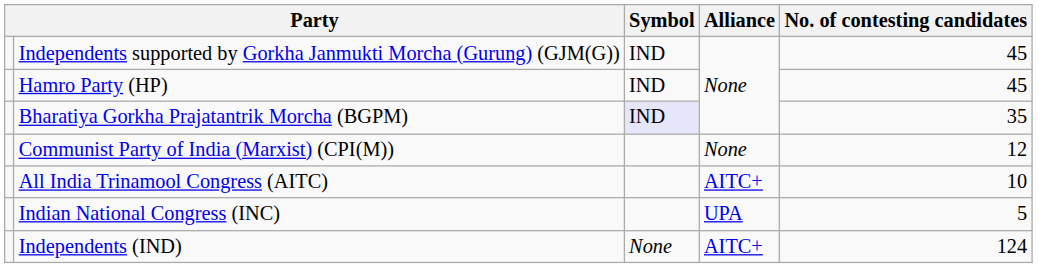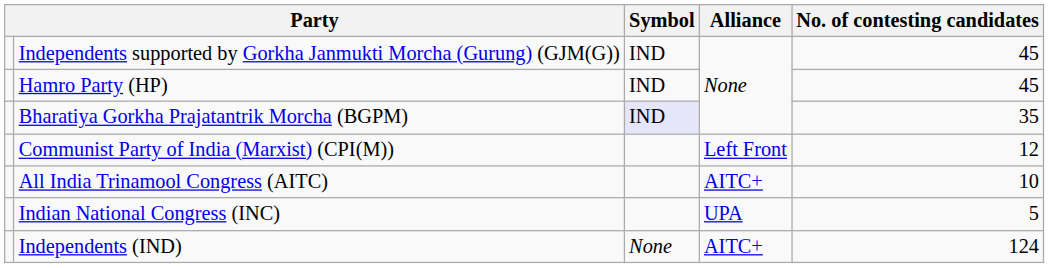(725, 149) None -> (745, 149) Left Front
